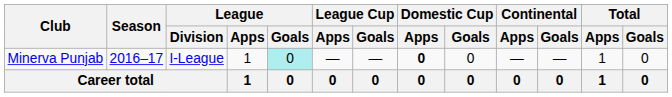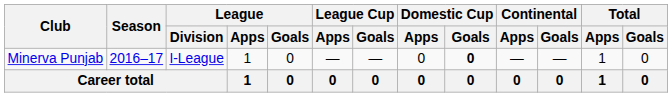(290, 59) paleturquoise background -> (290, 59) no background
(421, 59) bold -> (421, 59) normal
(471, 59) normal -> (471, 59) bold
